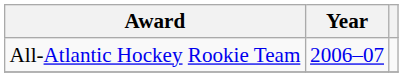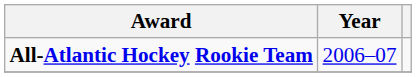(155, 54) normal -> (161, 54) bold
